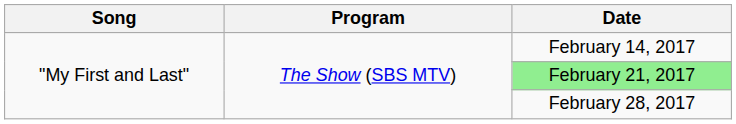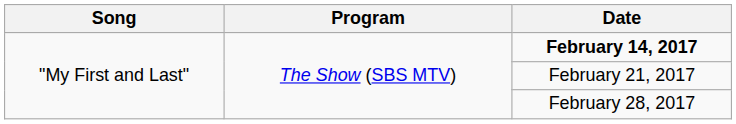(622, 47) normal -> (622, 47) bold
(622, 75) lightgreen background -> (622, 75) no background
